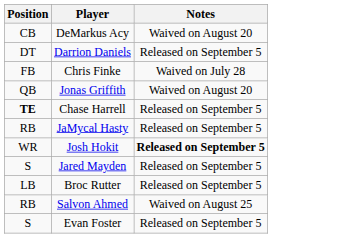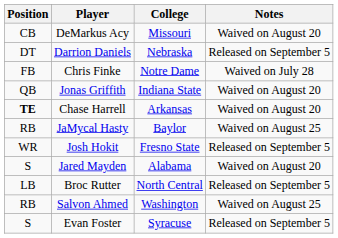+ column: (170, 14)
(201, 109) Released on September 5 -> (269, 109) Waived on August 20
(201, 128) Released on September 5 -> (269, 128) Waived on August 25
(201, 147) bold -> (269, 147) normal
(201, 166) Released on September 5 -> (269, 166) Waived on August 20
